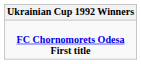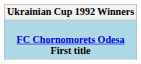(71, 45) no background -> (71, 45) lightblue background
